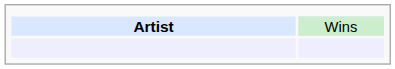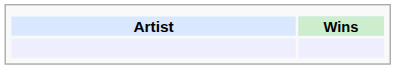(341, 26) normal -> (341, 26) bold
